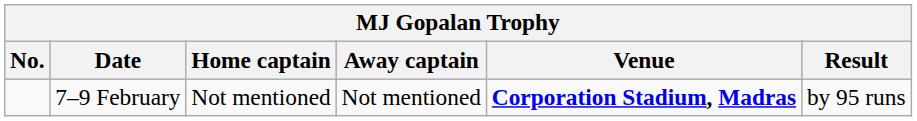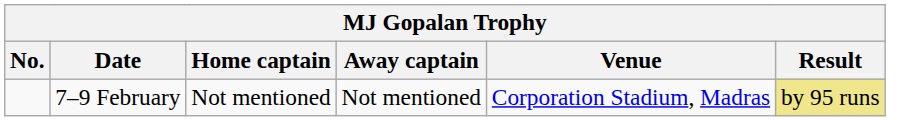(644, 97) bold -> (631, 97) normal
(856, 97) no background -> (830, 97) khaki background
